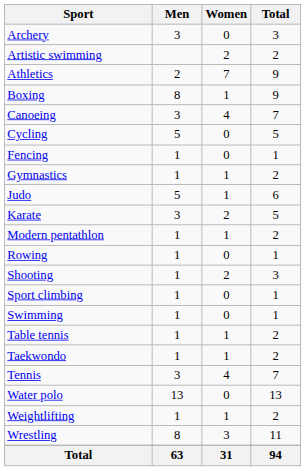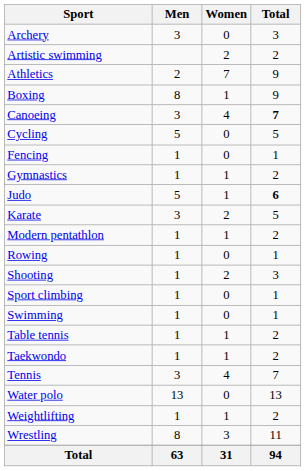(276, 114) normal -> (276, 114) bold
(276, 194) normal -> (276, 194) bold
